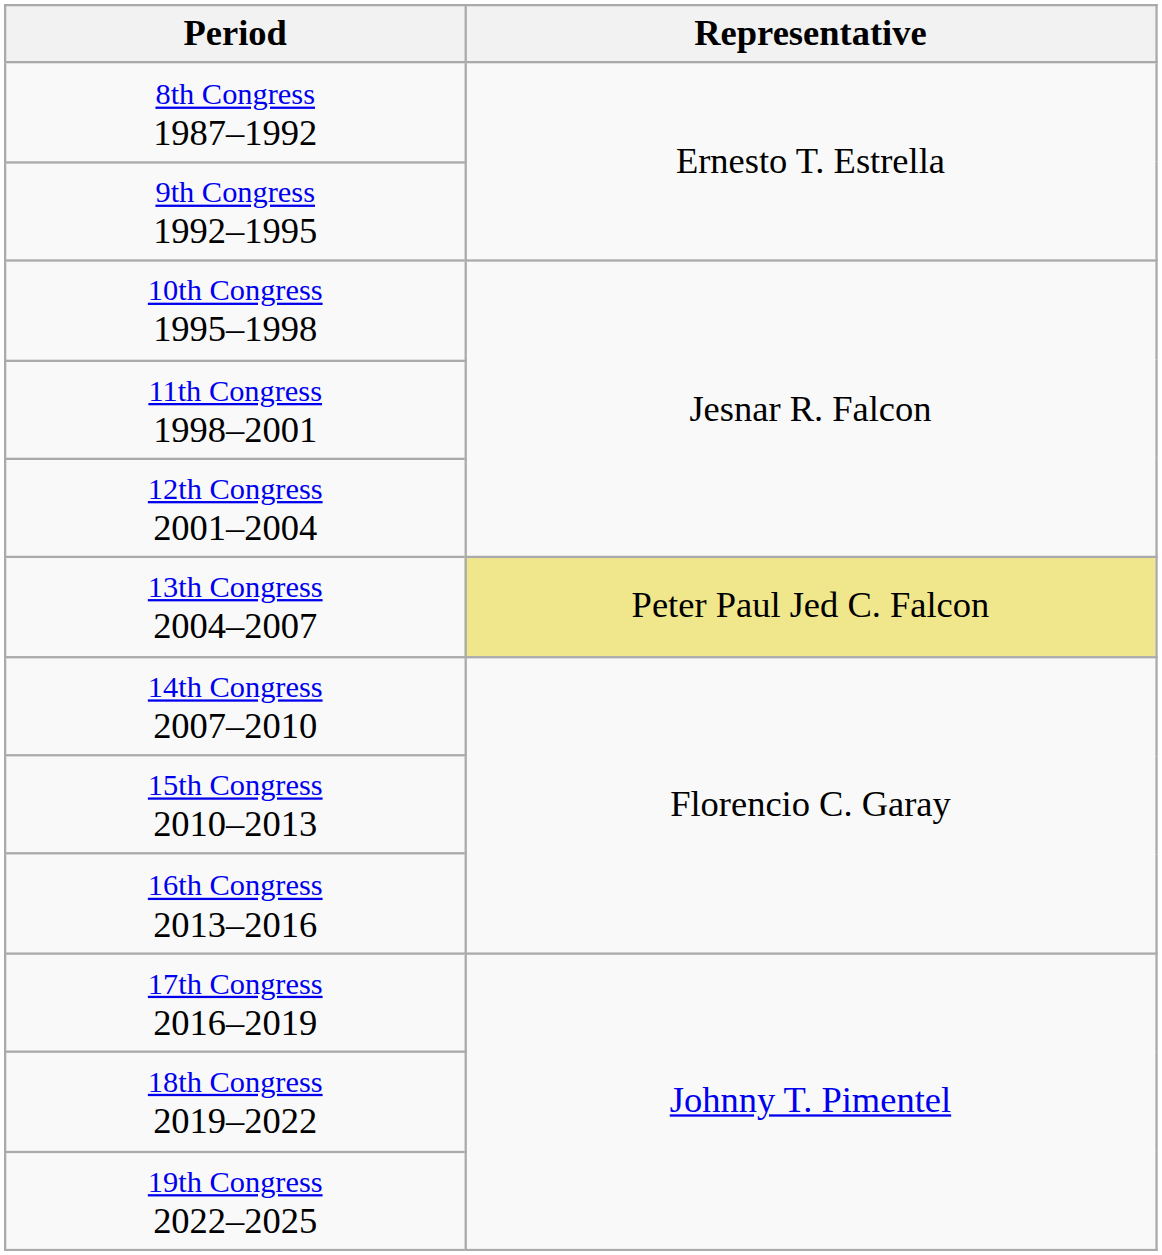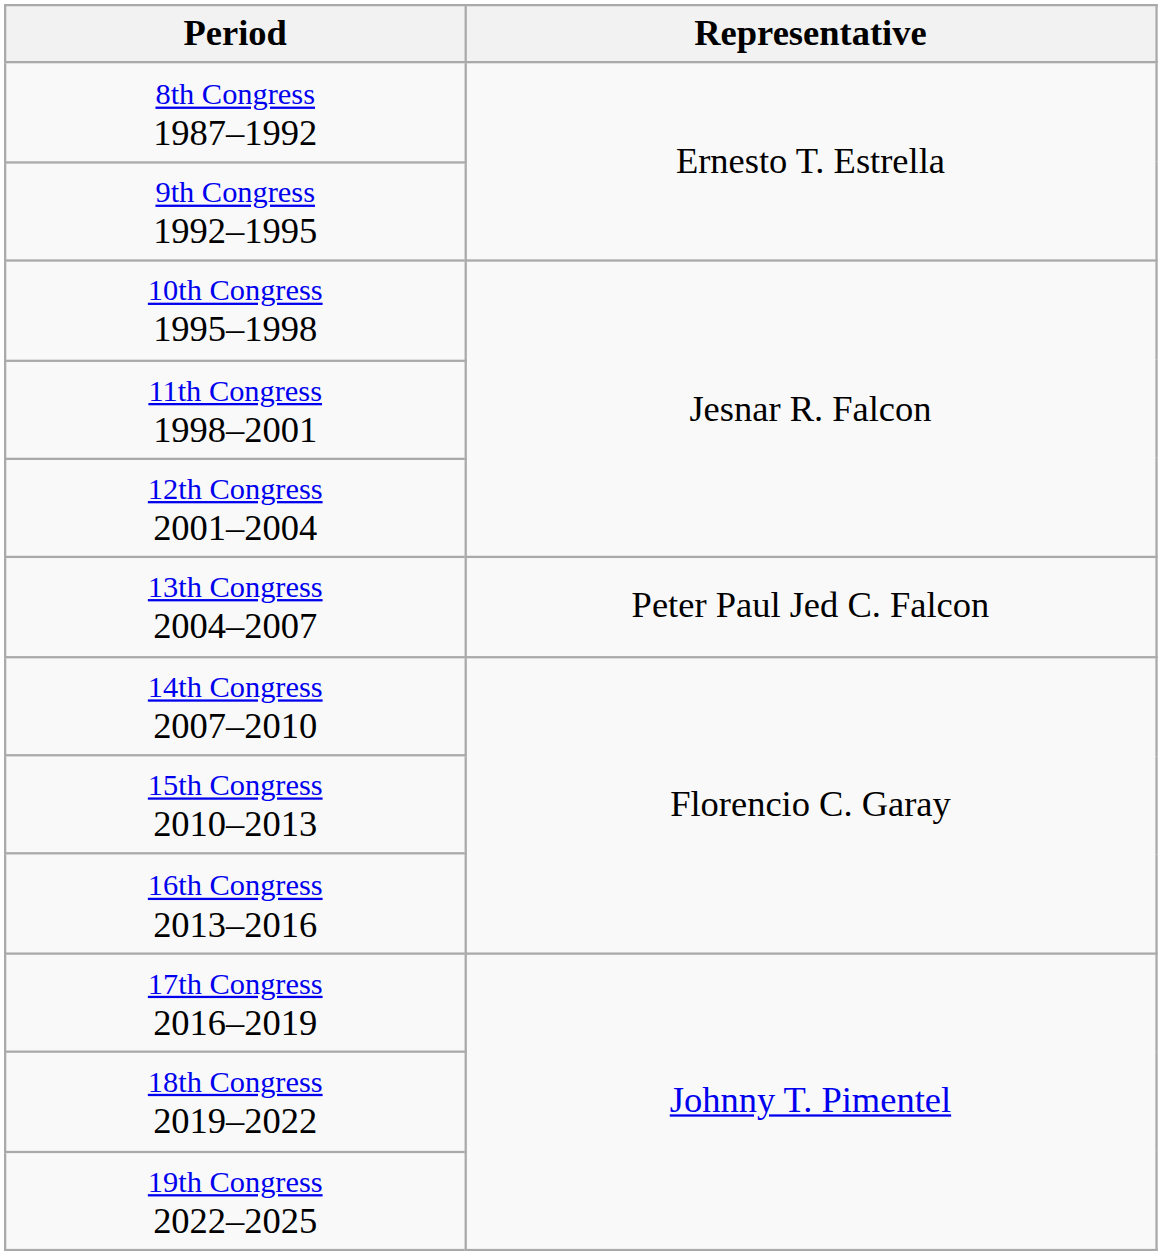(810, 606) khaki background -> (810, 606) no background
